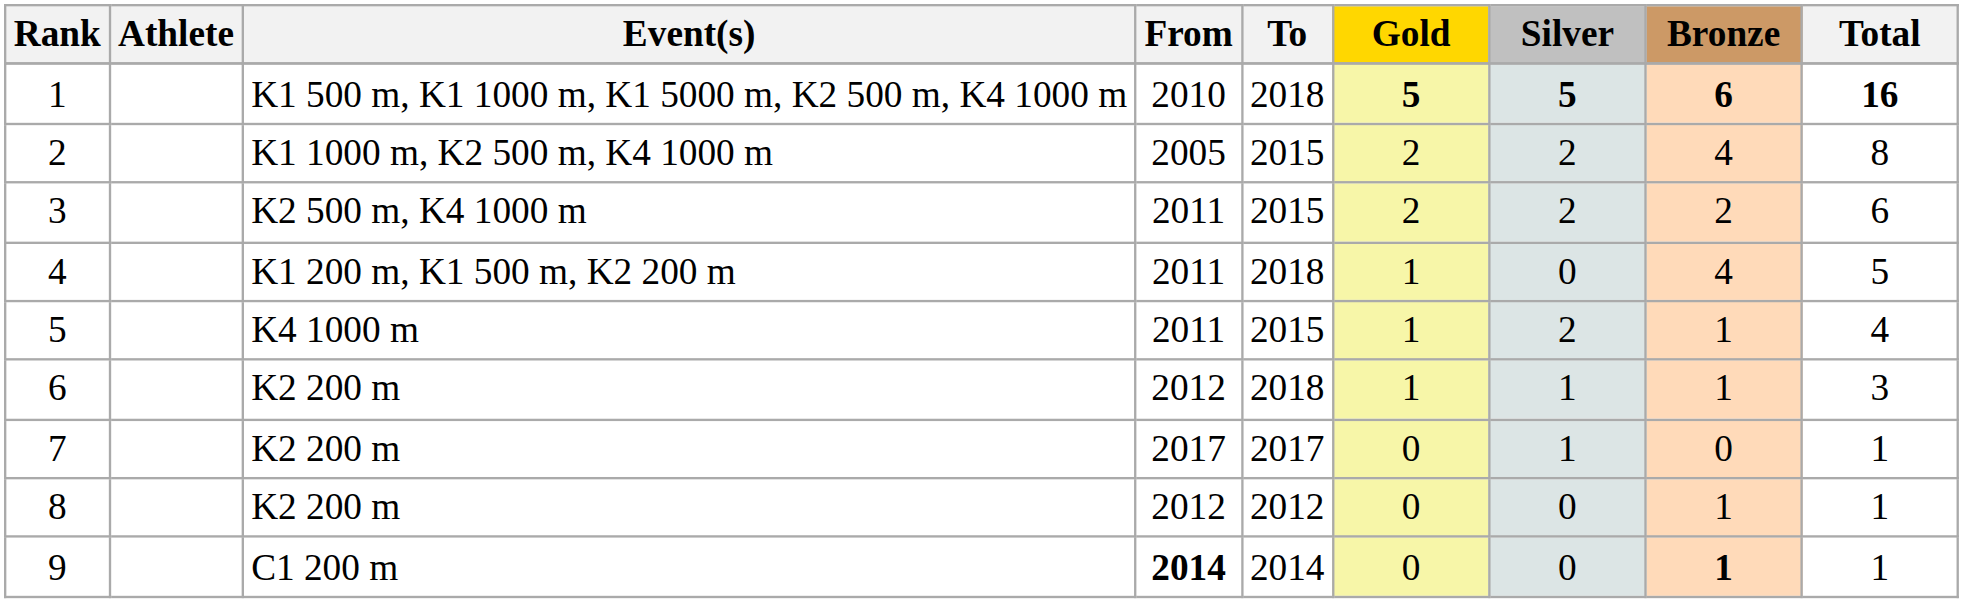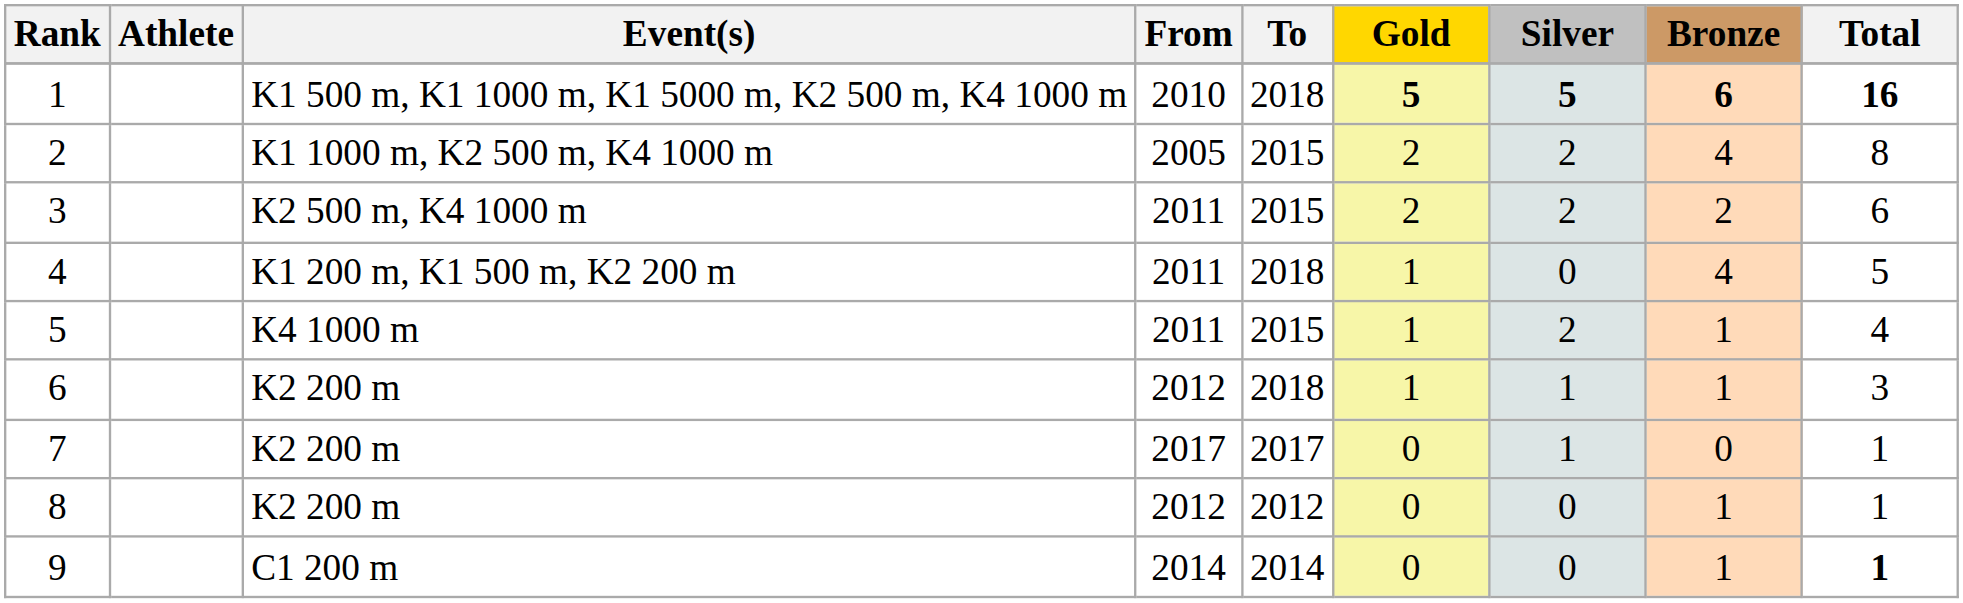(1189, 566) bold -> (1189, 566) normal
(1724, 566) bold -> (1724, 566) normal
(1880, 566) normal -> (1880, 566) bold
